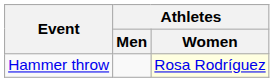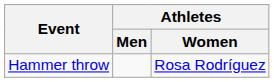(210, 66) lightyellow background -> (210, 66) no background
